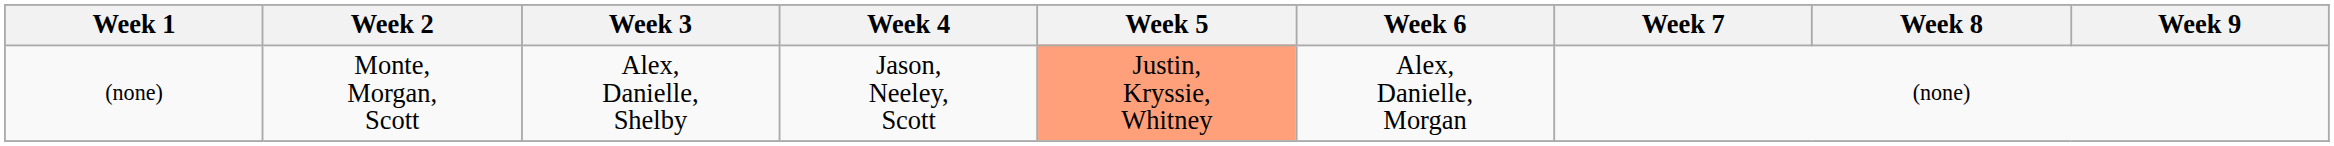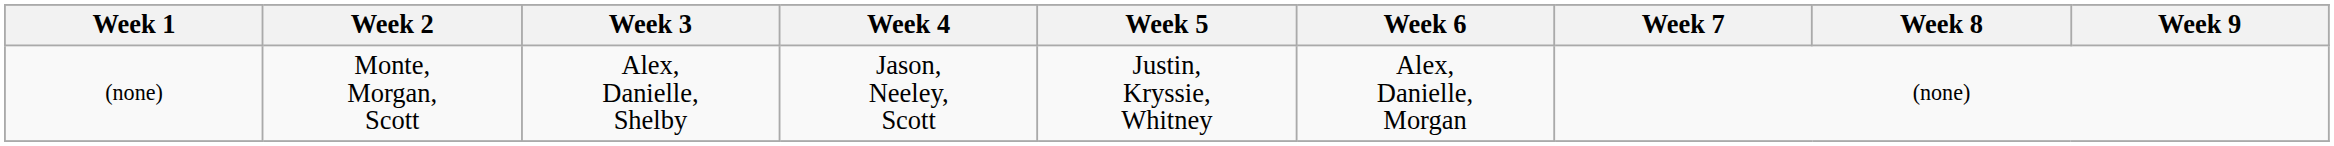(1167, 92) lightsalmon background -> (1167, 92) no background
